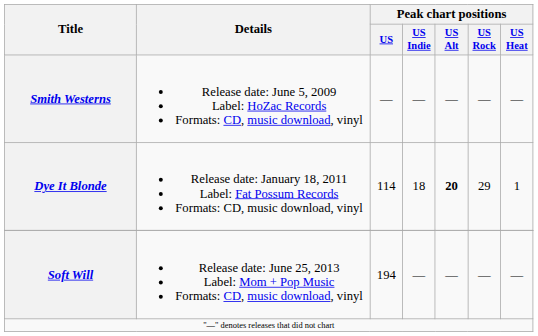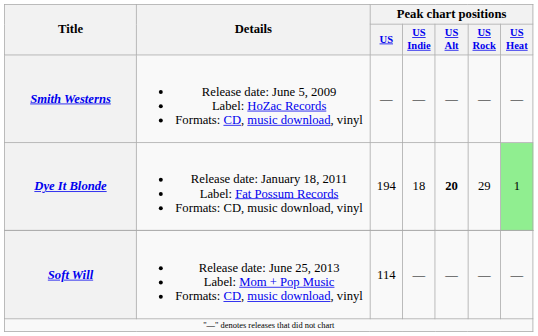(386, 186) 114 -> (386, 186) 194
(517, 186) no background -> (517, 186) lightgreen background
(386, 274) 194 -> (386, 274) 114
